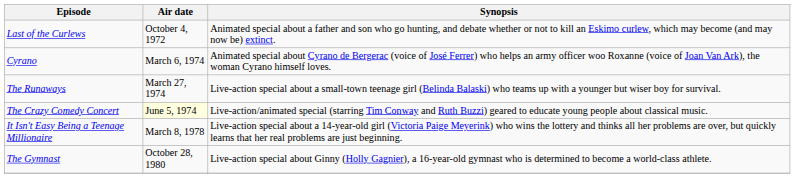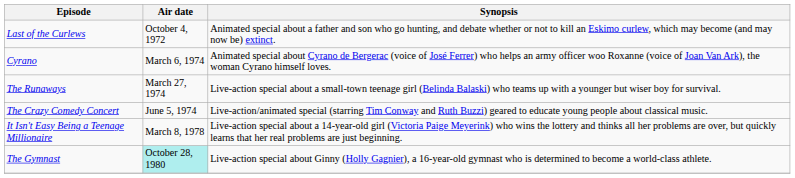(171, 110) lightyellow background -> (171, 110) no background
(169, 159) no background -> (169, 159) paleturquoise background
